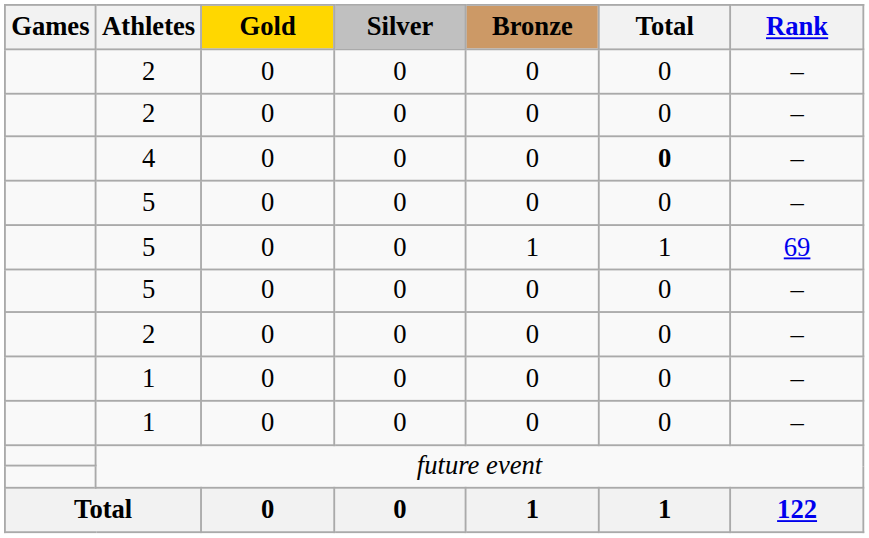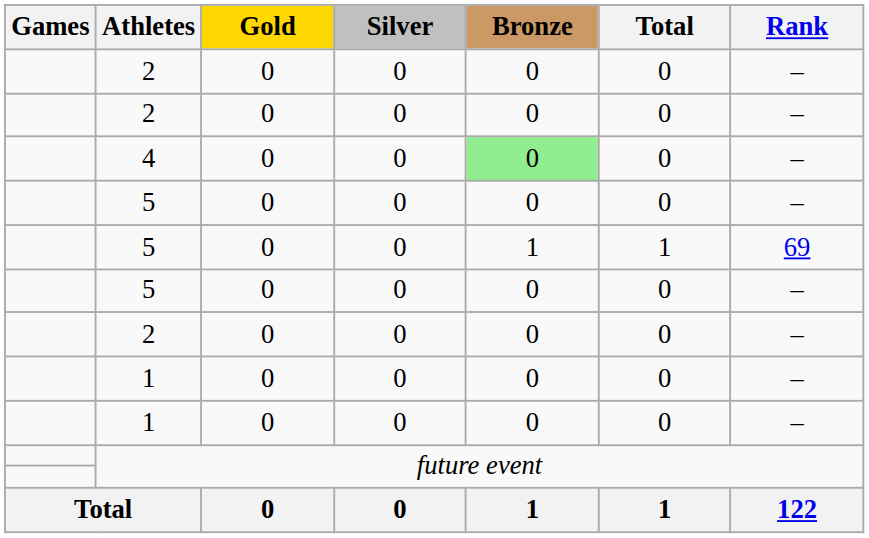(532, 158) no background -> (532, 158) lightgreen background
(665, 158) bold -> (665, 158) normal
